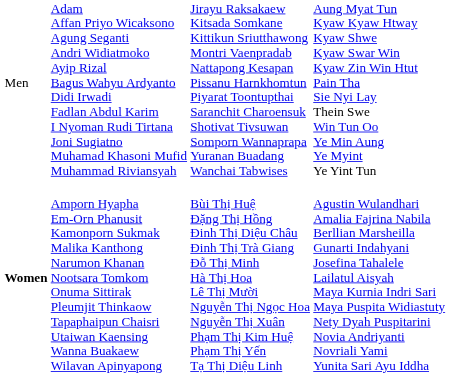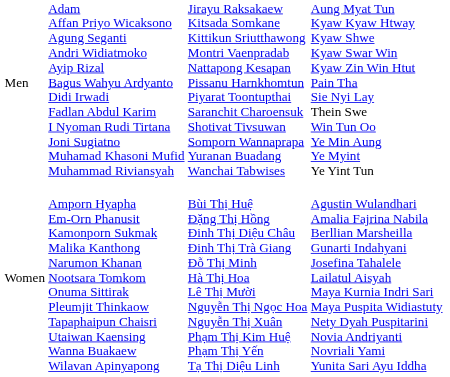(26, 277) bold -> (25, 277) normal
